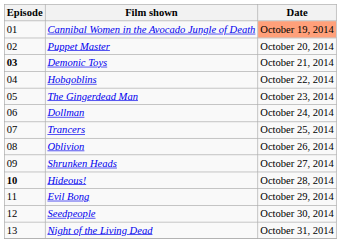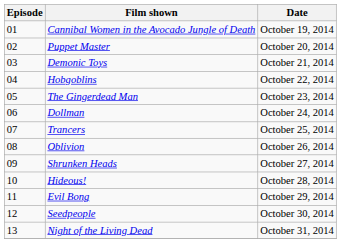(297, 29) lightsalmon background -> (297, 29) no background
(12, 63) bold -> (12, 63) normal
(12, 180) bold -> (12, 180) normal
